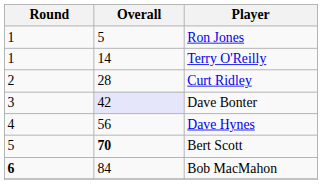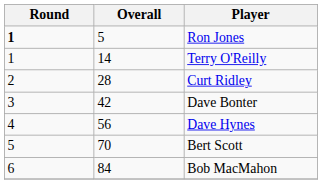(11, 37) normal -> (11, 37) bold
(104, 102) lavender background -> (104, 102) no background
(104, 146) bold -> (104, 146) normal
(11, 168) bold -> (11, 168) normal
